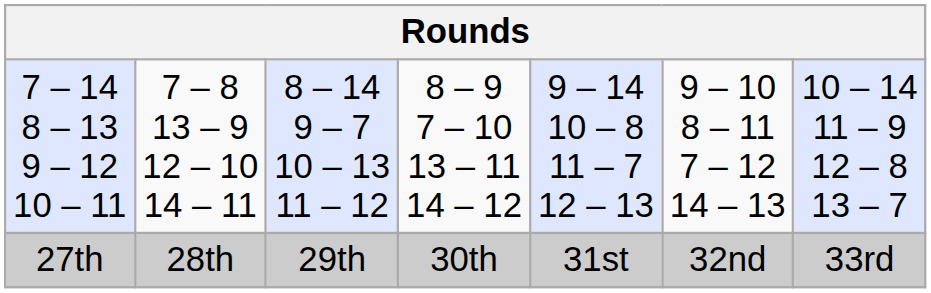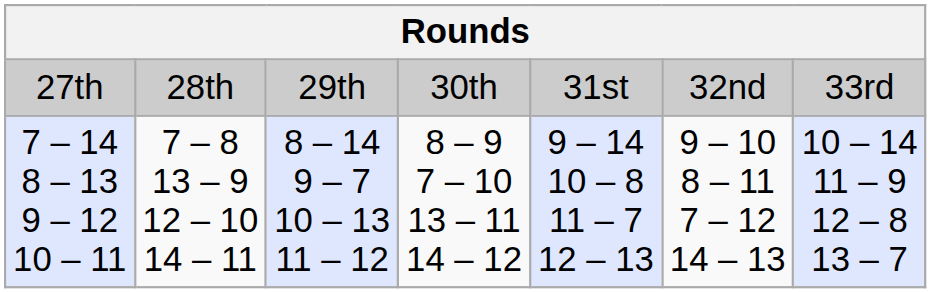rows swapped: (70, 259) <-> (70, 145)
